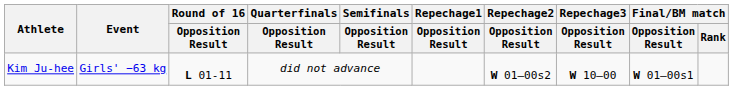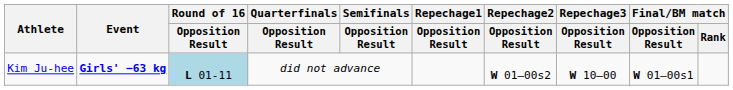(123, 69) normal -> (123, 69) bold
(208, 75) no background -> (208, 75) lightblue background
